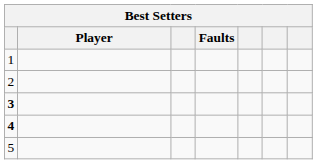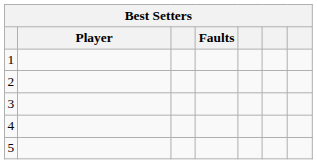(11, 104) bold -> (11, 104) normal
(11, 126) bold -> (11, 126) normal
